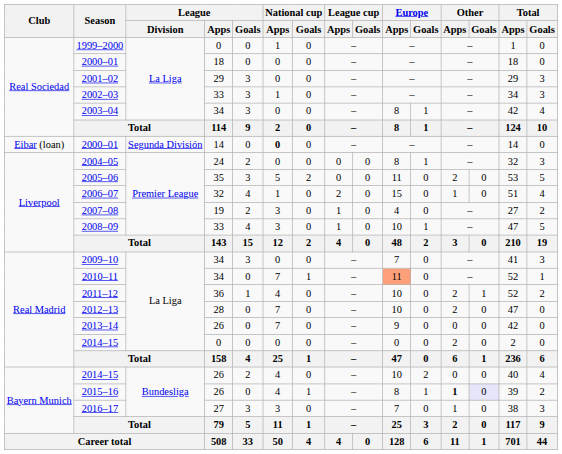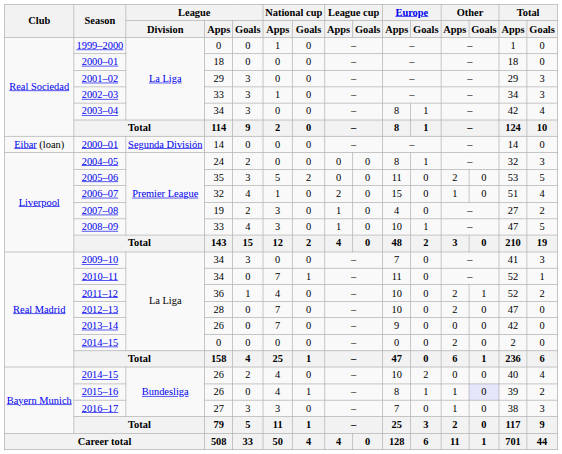(278, 144) bold -> (278, 144) normal
(397, 276) lightsalmon background -> (397, 276) no background
(455, 392) bold -> (455, 392) normal
